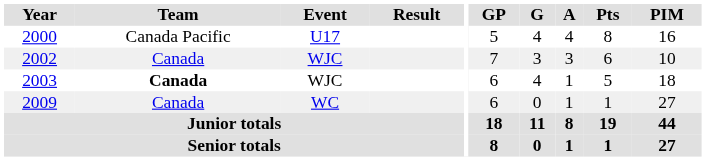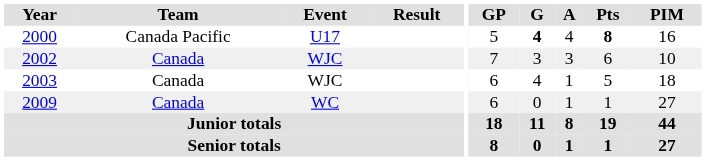(537, 36) normal -> (537, 36) bold
(608, 36) normal -> (608, 36) bold
(178, 80) bold -> (178, 80) normal
